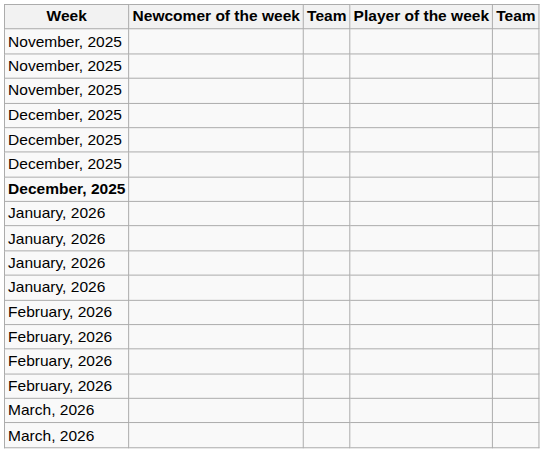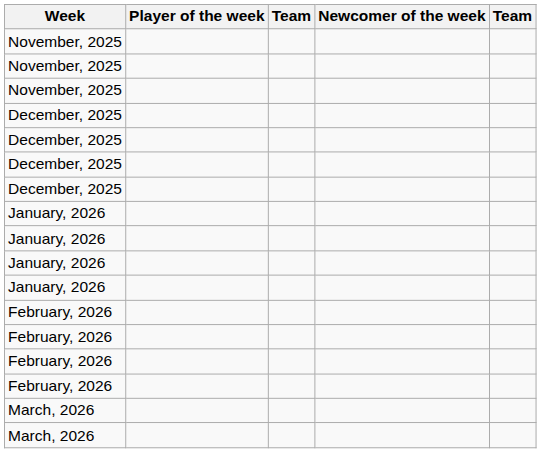columns swapped: (421, 16) <-> (216, 16)
(67, 189) bold -> (65, 189) normal
